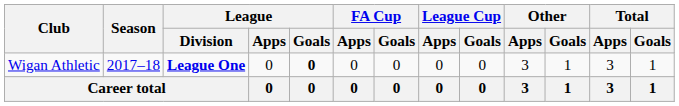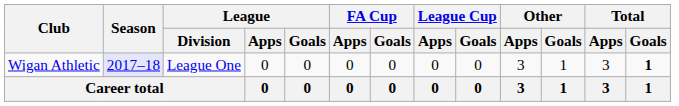(133, 64) no background -> (133, 64) lavender background
(206, 64) bold -> (204, 64) normal
(312, 64) bold -> (307, 64) normal
(652, 64) normal -> (648, 64) bold
